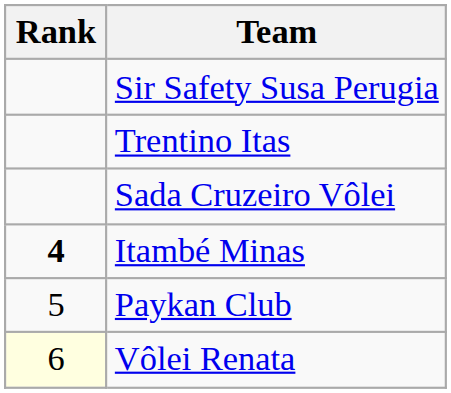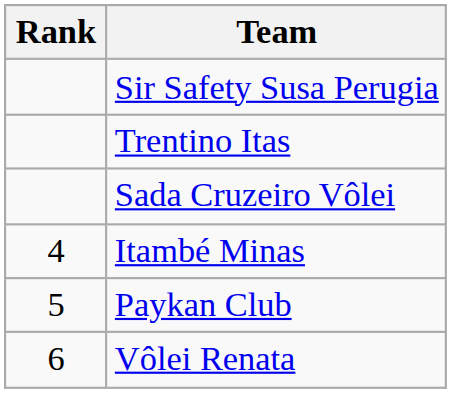(56, 250) bold -> (56, 250) normal
(56, 359) lightyellow background -> (56, 359) no background
